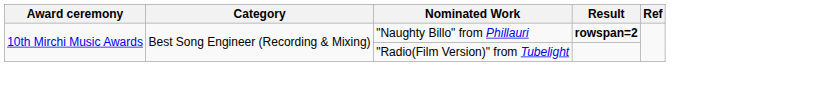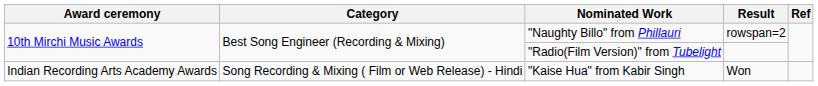(606, 33) bold -> (756, 33) normal
+ row: (606, 71)
